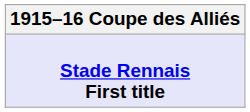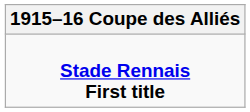(125, 81) lavender background -> (125, 81) no background
